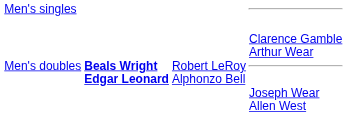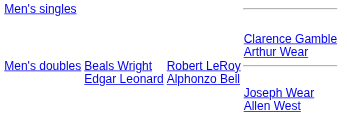(127, 72) bold -> (124, 72) normal
